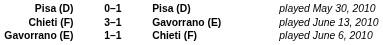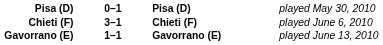(187, 22) Gavorrano (E) -> (175, 22) Chieti (F)
(329, 22) played June 13, 2010 -> (326, 22) played June 6, 2010
(175, 36) Chieti (F) -> (187, 36) Gavorrano (E)
(326, 36) played June 6, 2010 -> (329, 36) played June 13, 2010
